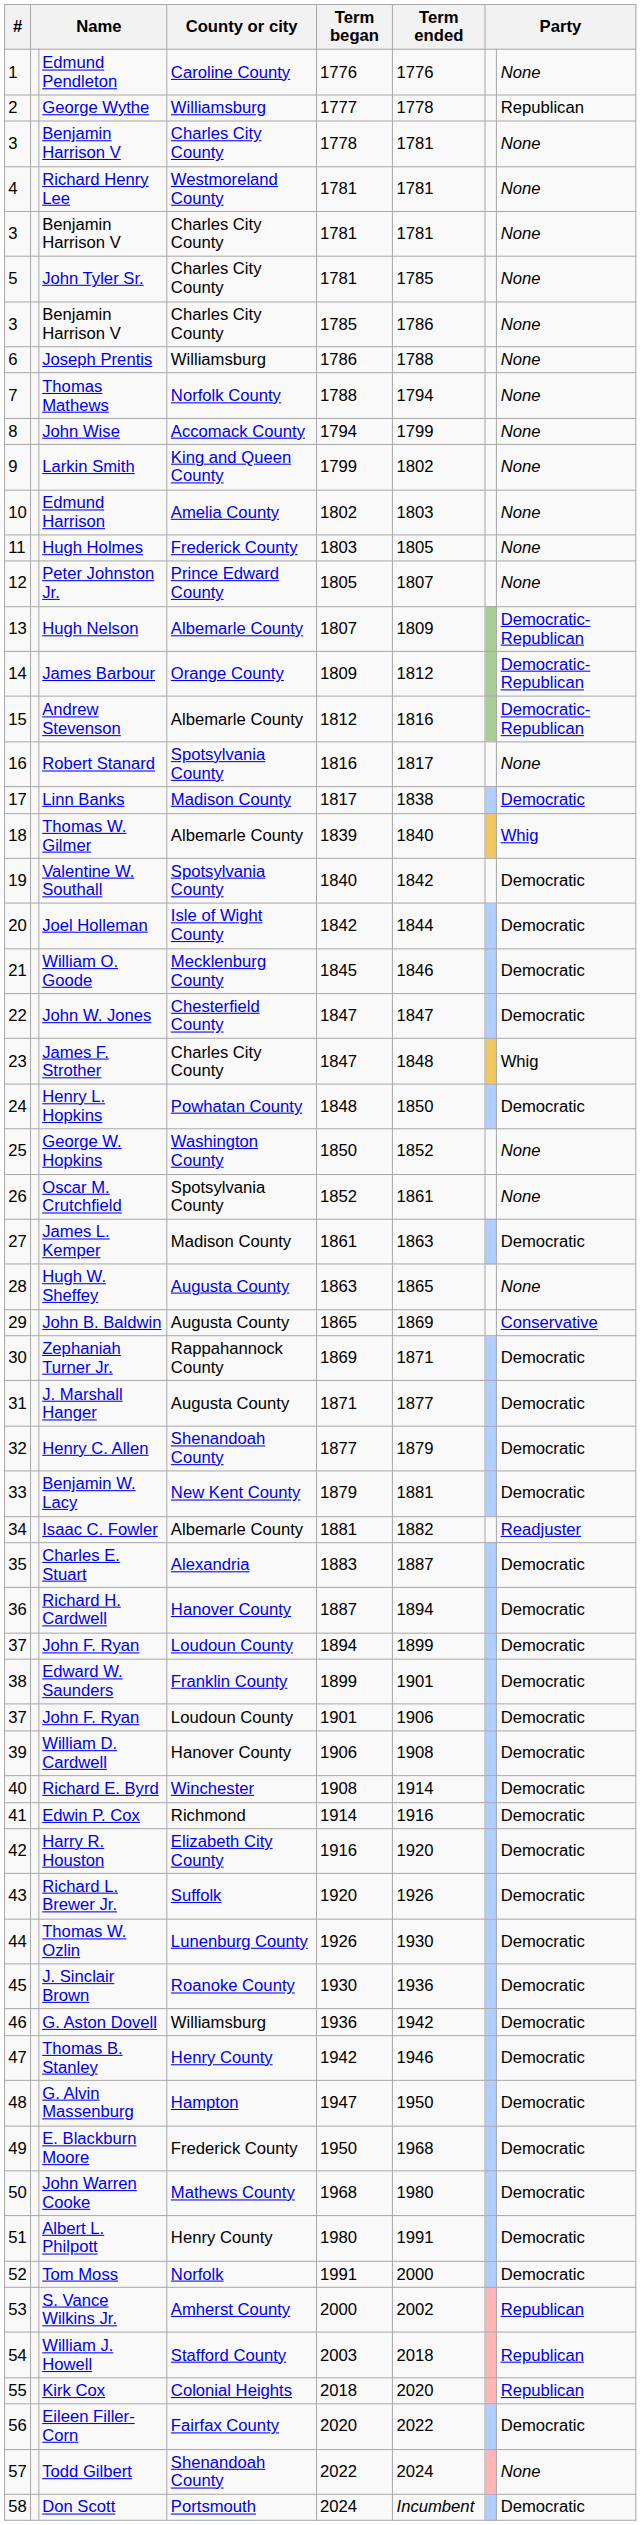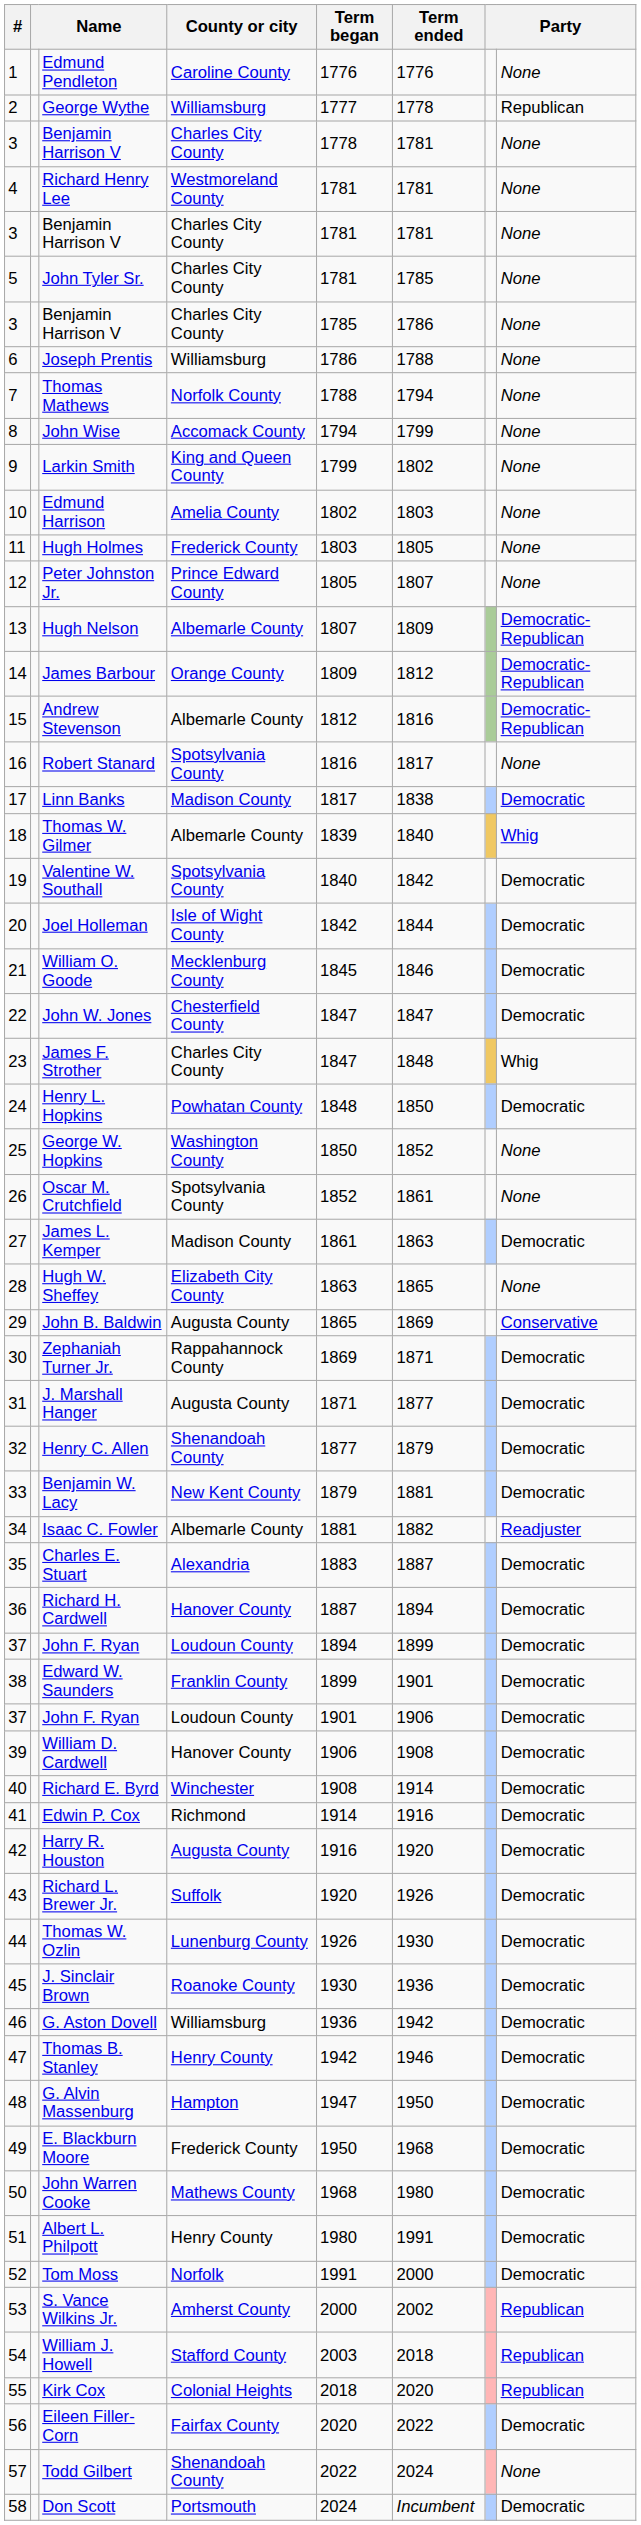(230, 1286) Augusta County -> (222, 1286) Elizabeth City County
(222, 1851) Elizabeth City County -> (230, 1851) Augusta County
